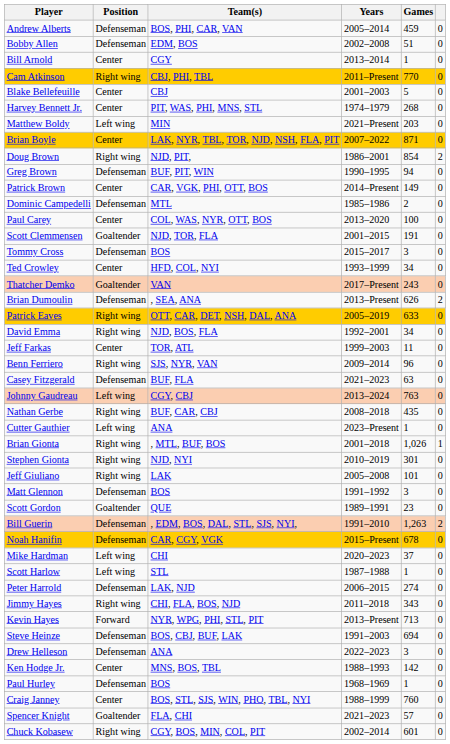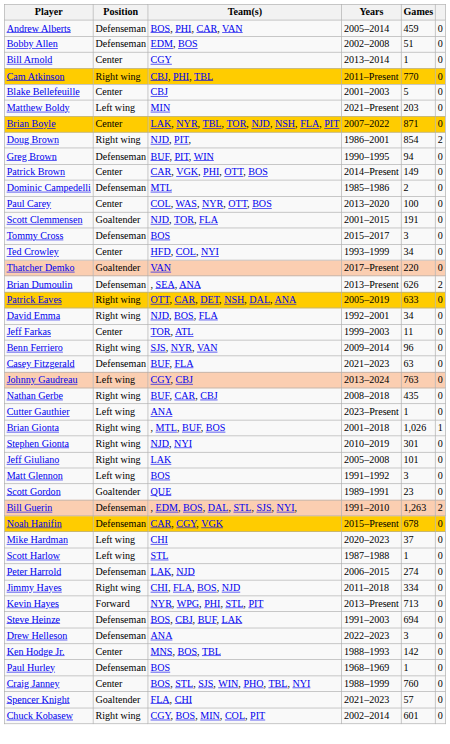- row: (44, 108)
(411, 284) 243 -> (411, 268) 220
(121, 492) Defenseman -> (115, 476) Left wing
(411, 603) 343 -> (411, 587) 334
